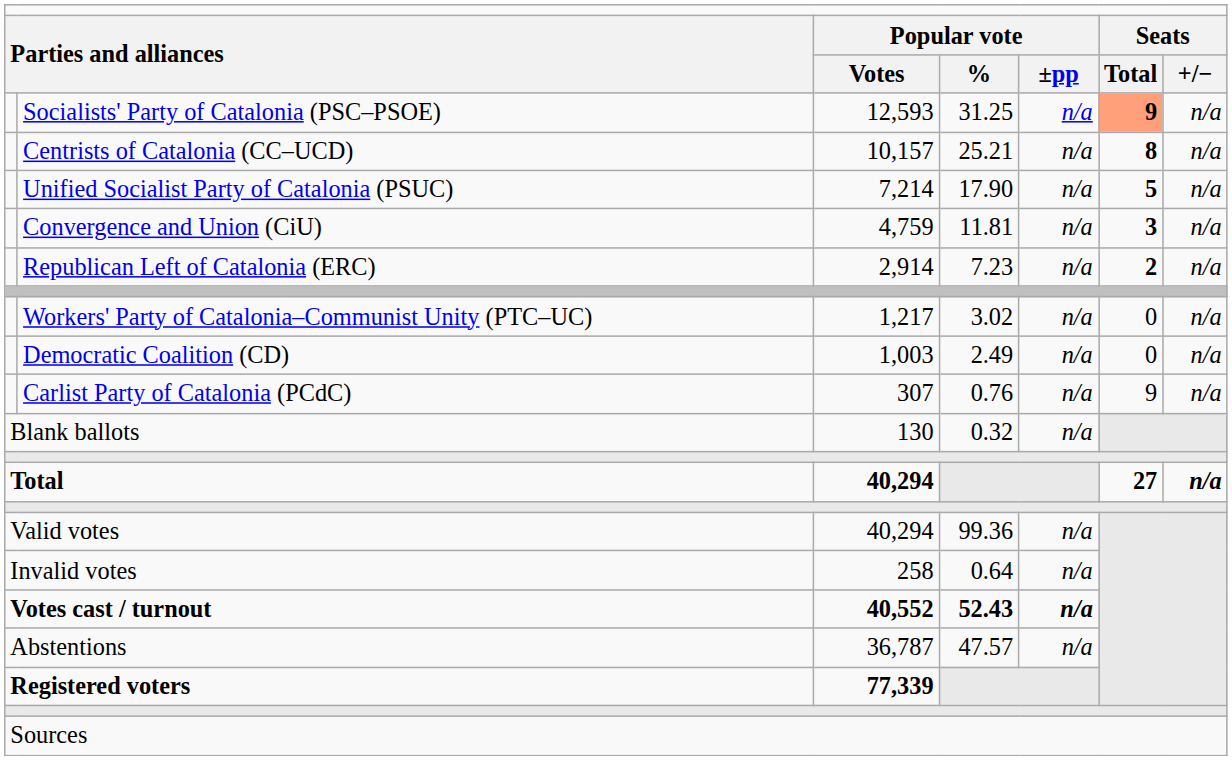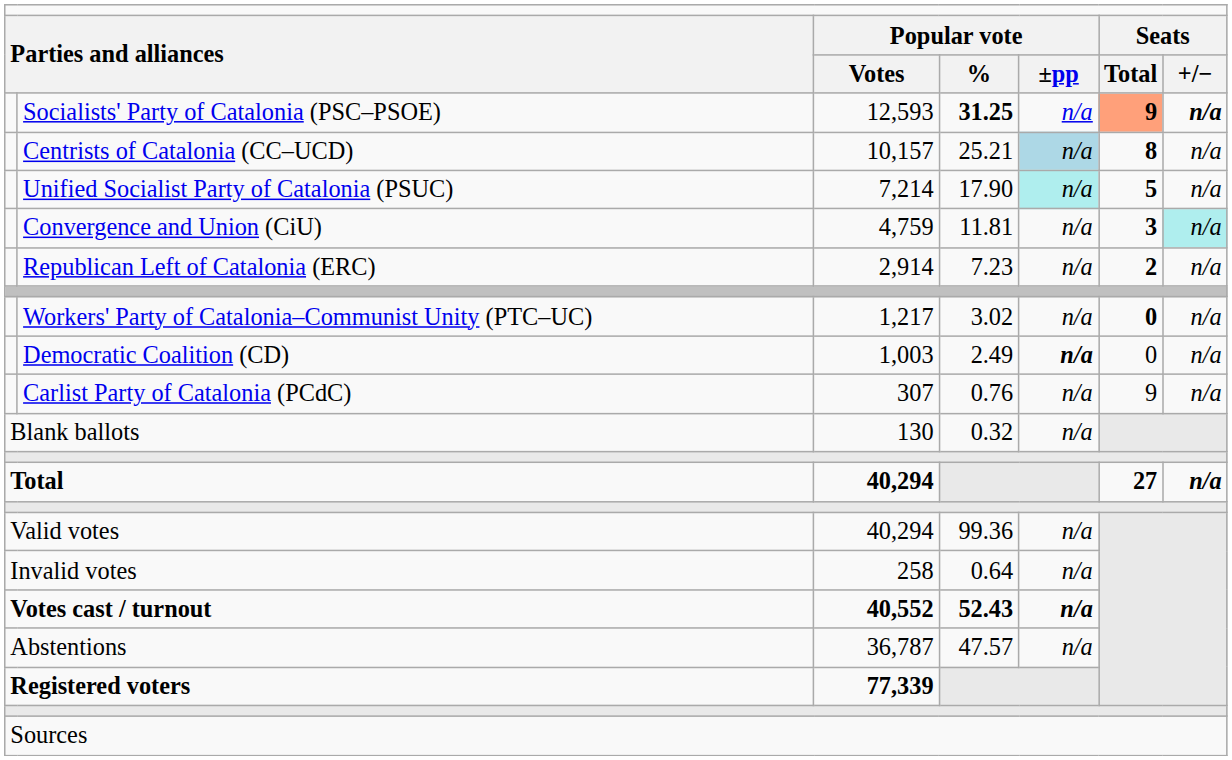(986, 112) normal -> (986, 112) bold
(1206, 112) normal -> (1205, 112) bold
(1077, 150) no background -> (1077, 150) lightblue background
(1077, 189) no background -> (1077, 189) paleturquoise background
(1206, 227) no background -> (1206, 227) paleturquoise background
(1151, 316) normal -> (1151, 316) bold
(1077, 354) normal -> (1077, 354) bold
